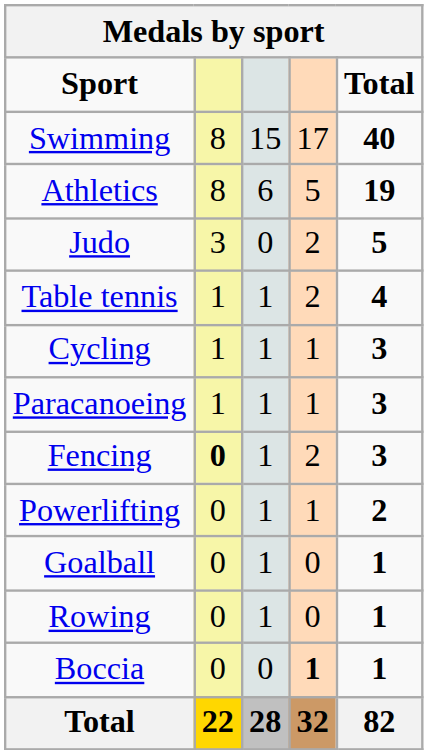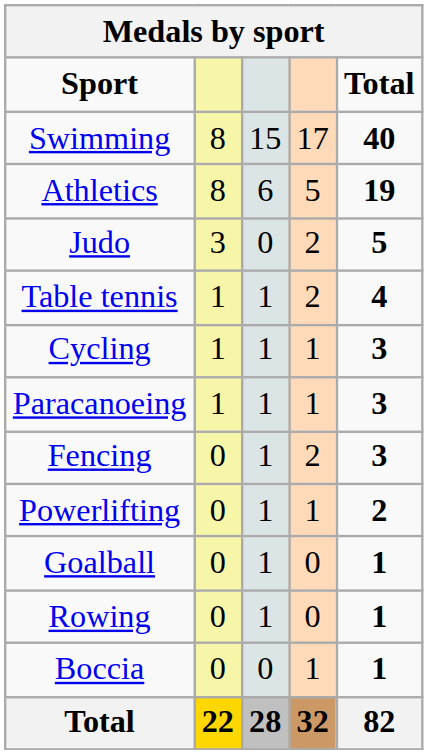(218, 456) bold -> (218, 456) normal
(313, 668) bold -> (313, 668) normal
